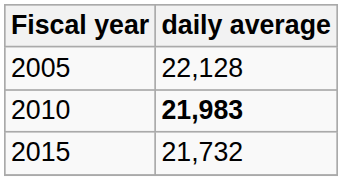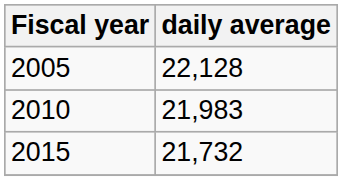(202, 110) bold -> (202, 110) normal
